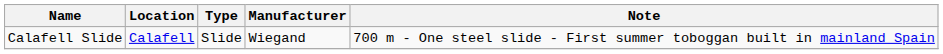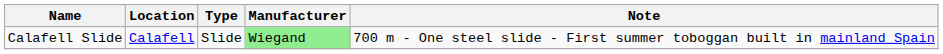(277, 38) no background -> (277, 38) lightgreen background
